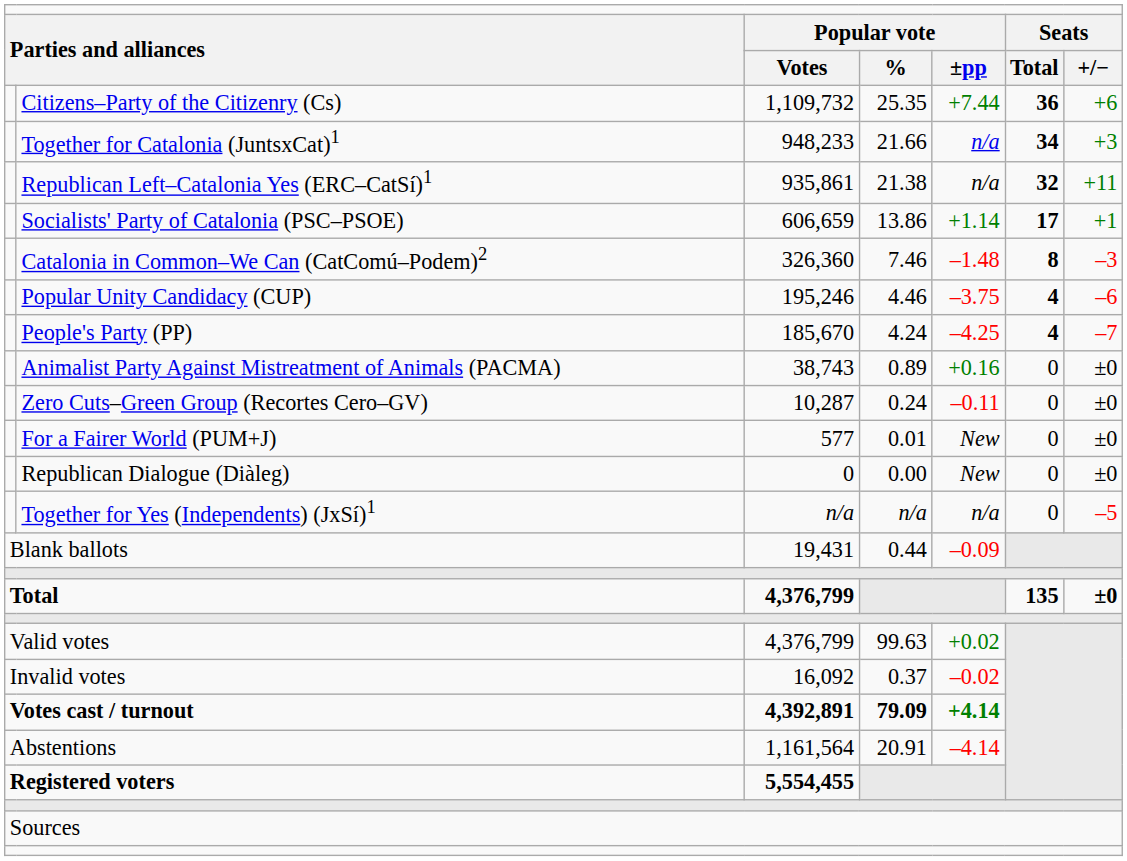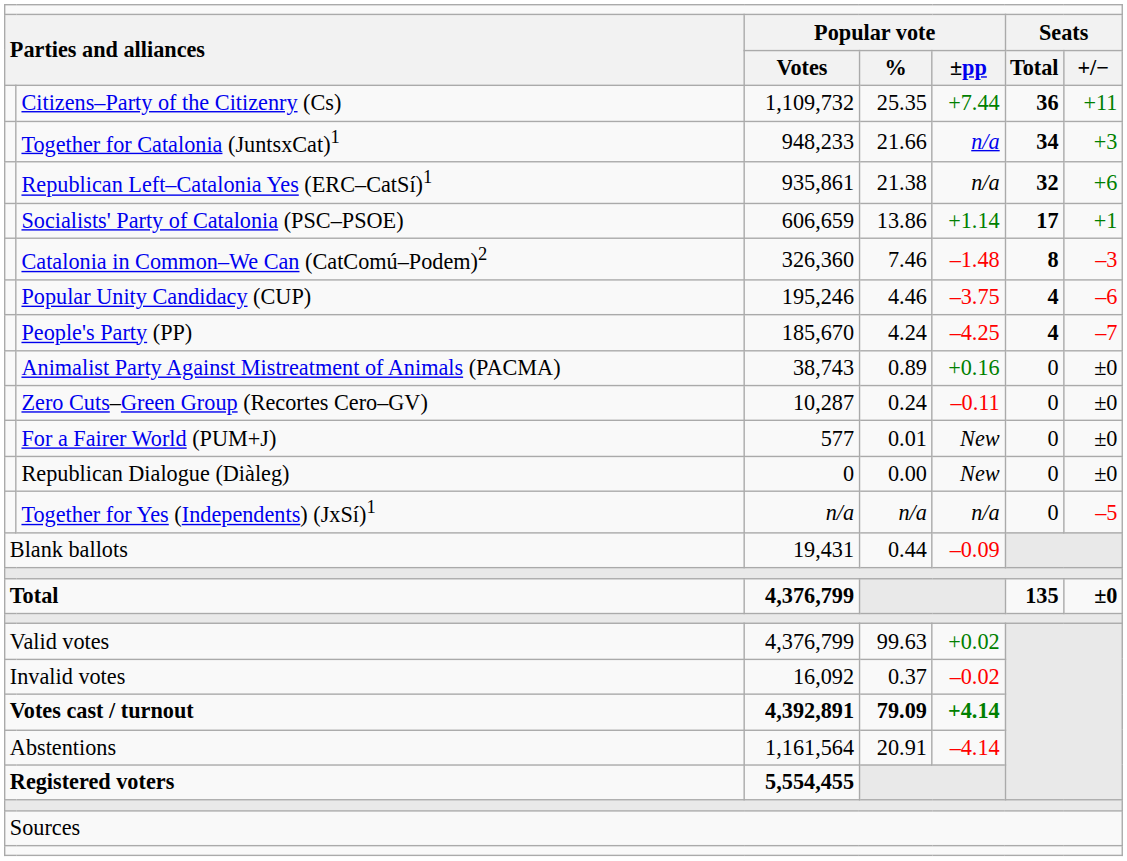(1106, 102) +6 -> (1100, 102) +11
(1100, 182) +11 -> (1106, 182) +6
